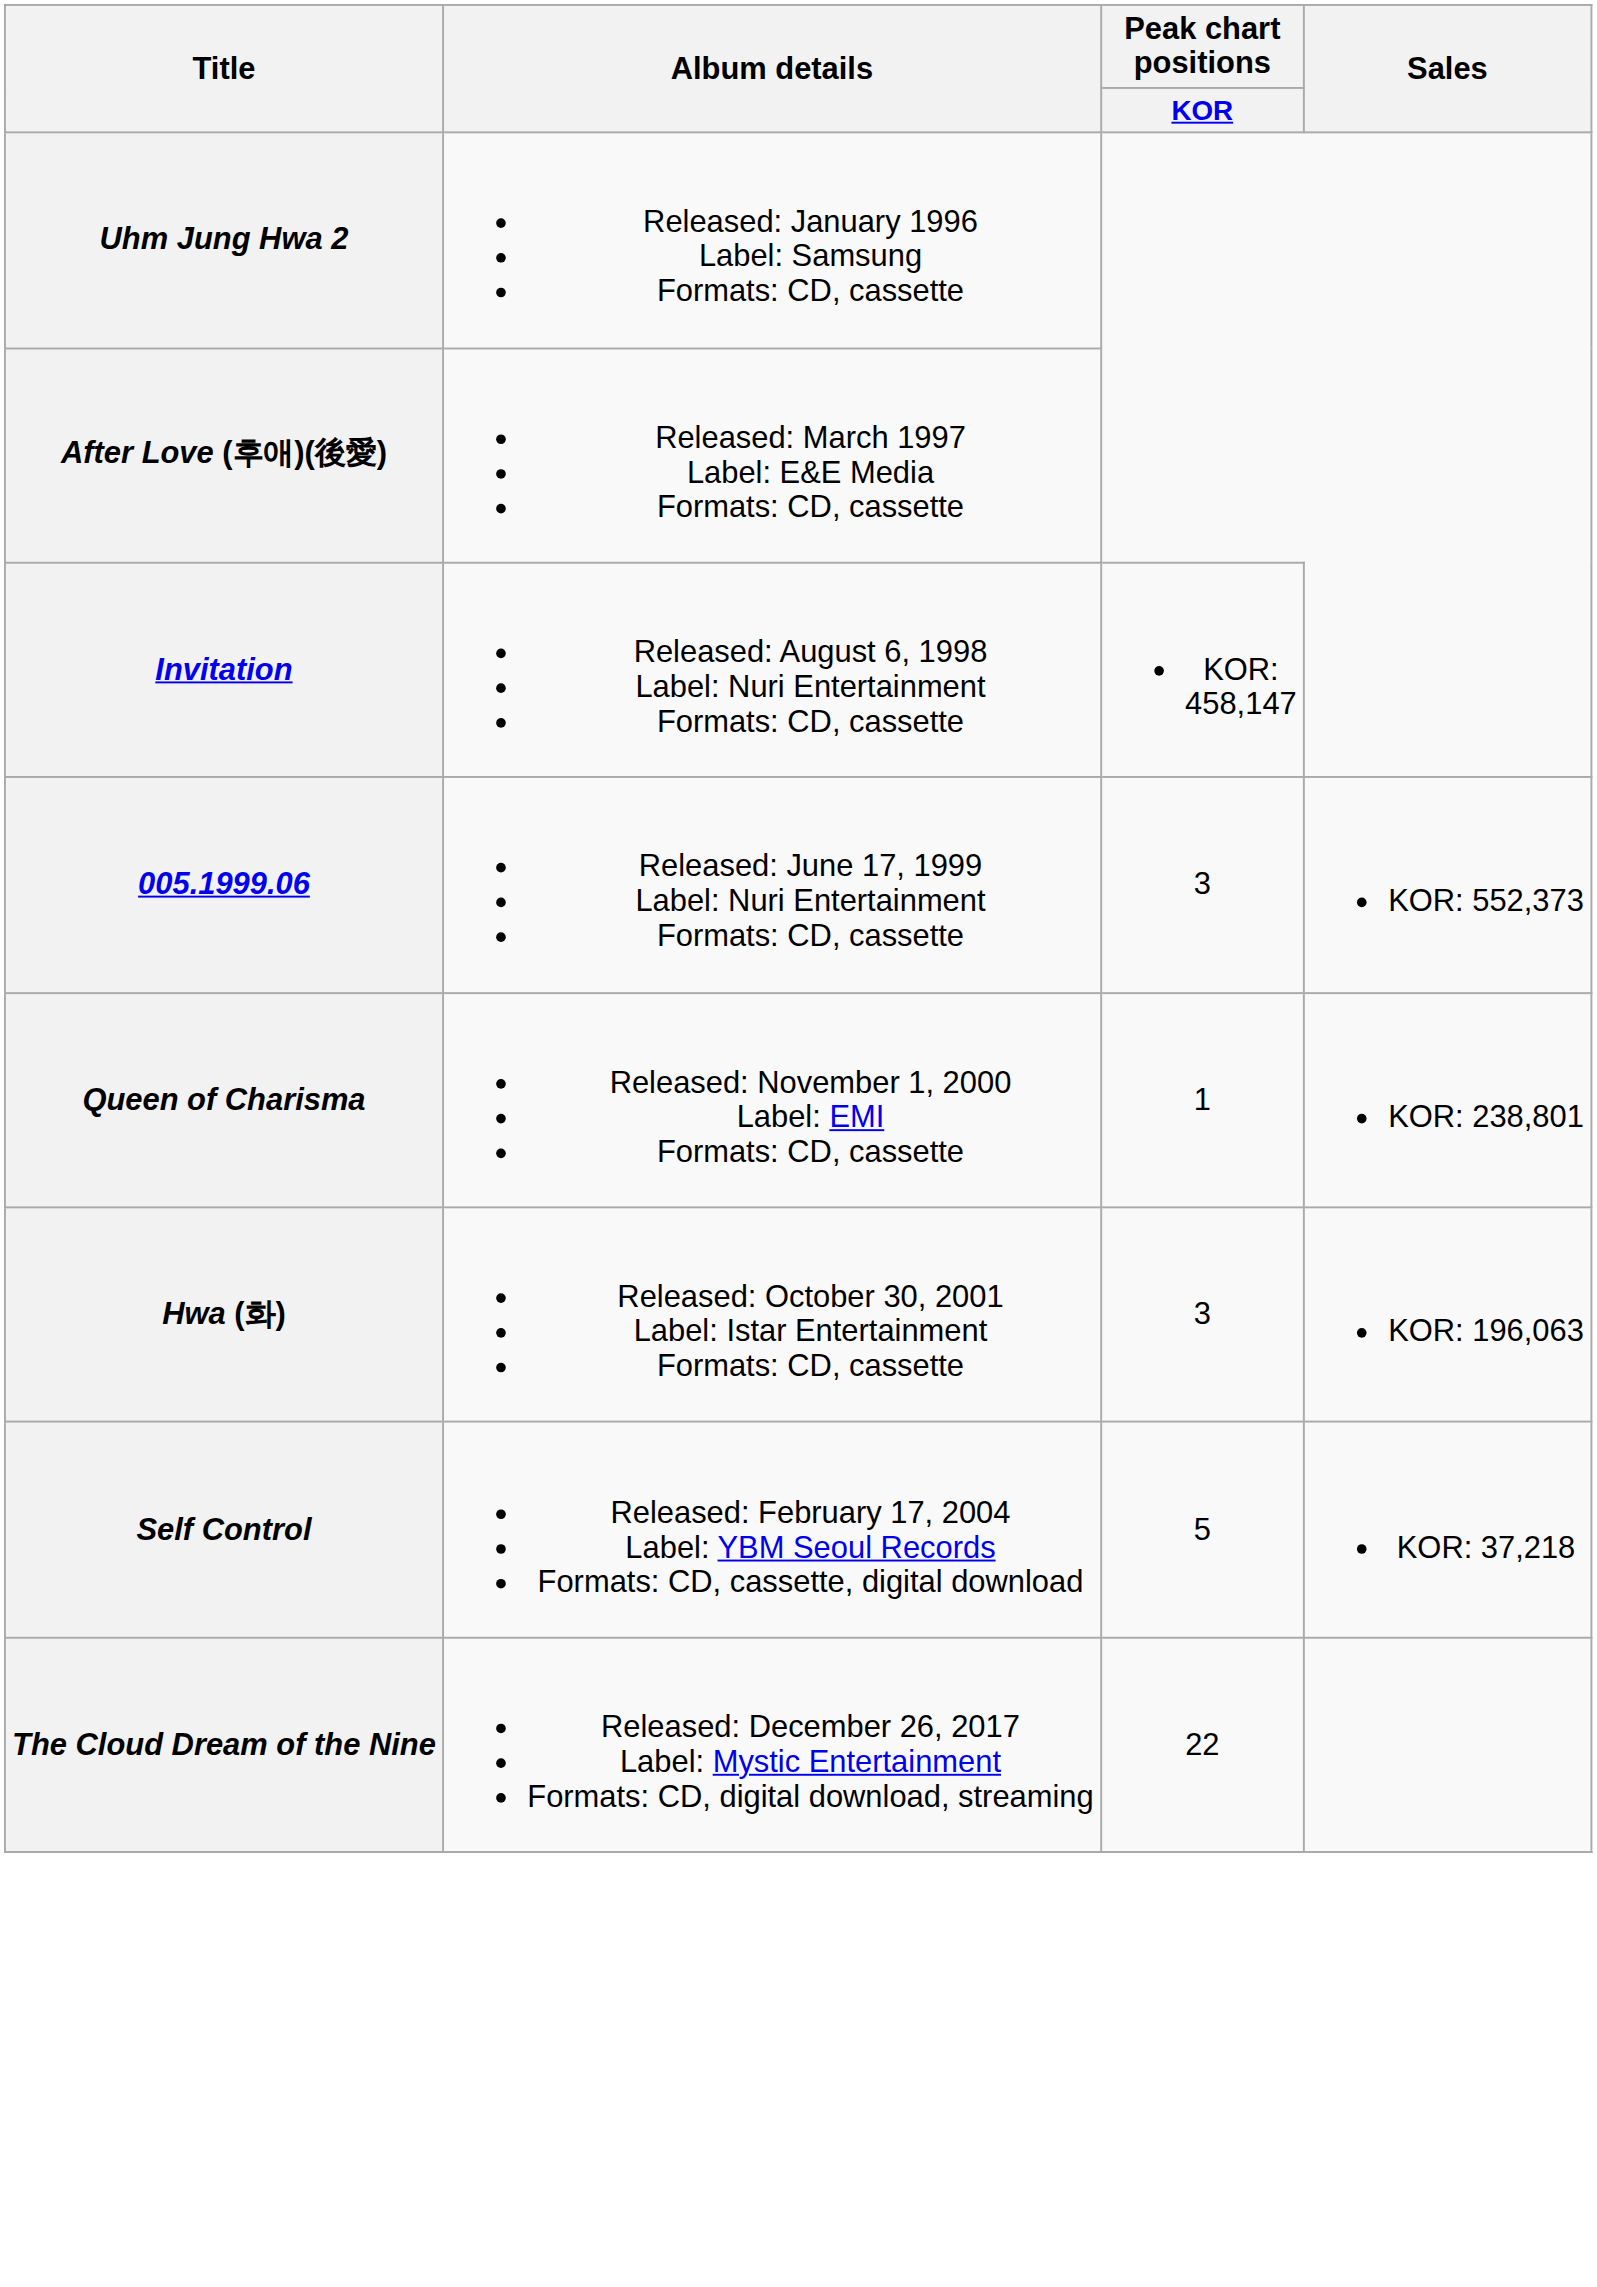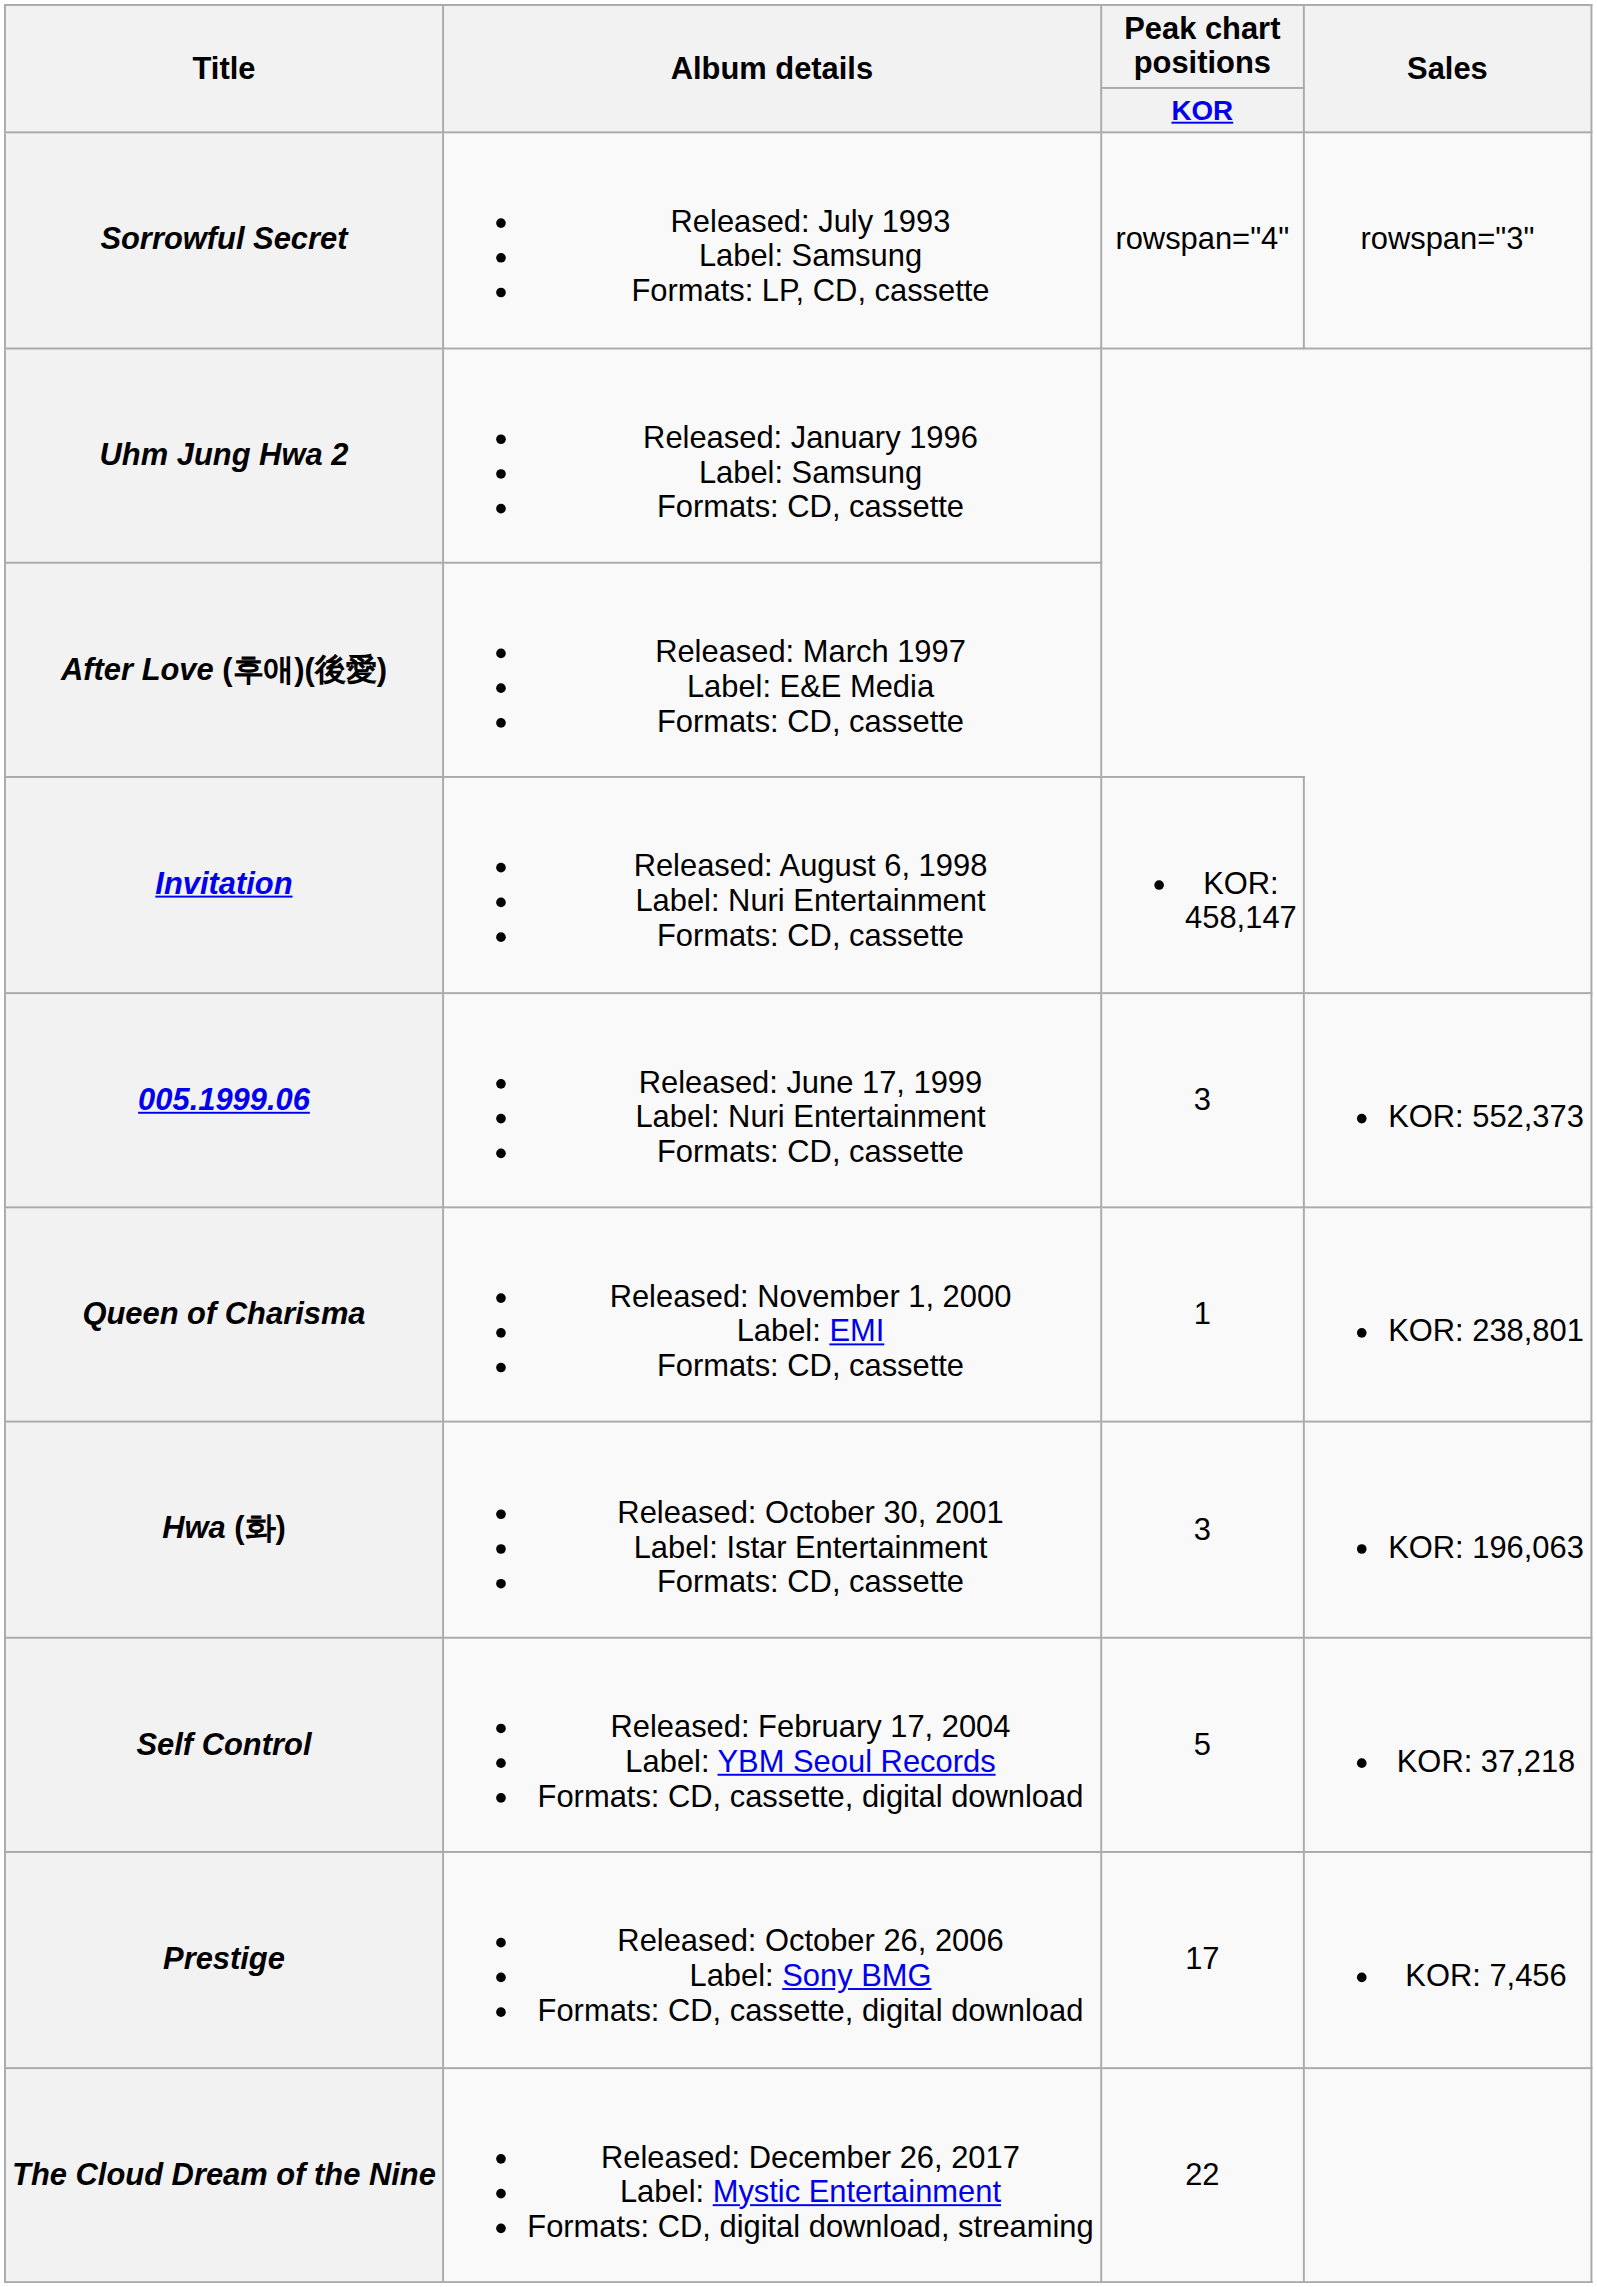+ row: (224, 239)
+ row: (224, 1959)
